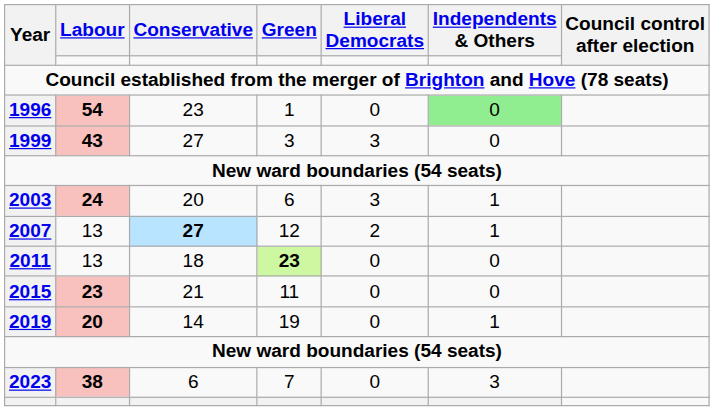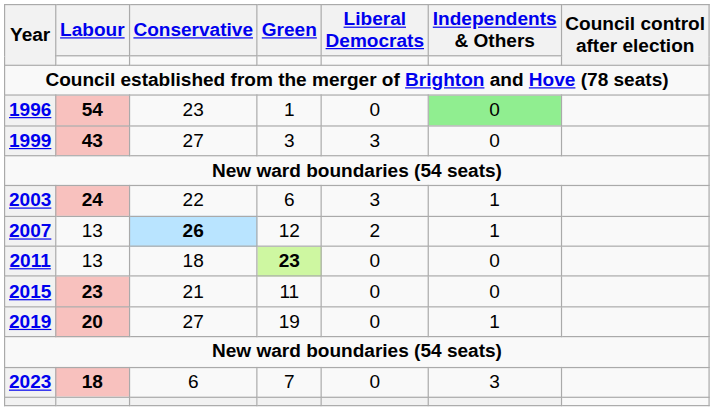(193, 200) 20 -> (193, 200) 22
(193, 230) 27 -> (193, 230) 26
(193, 321) 14 -> (193, 321) 27
(92, 381) 38 -> (92, 381) 18
